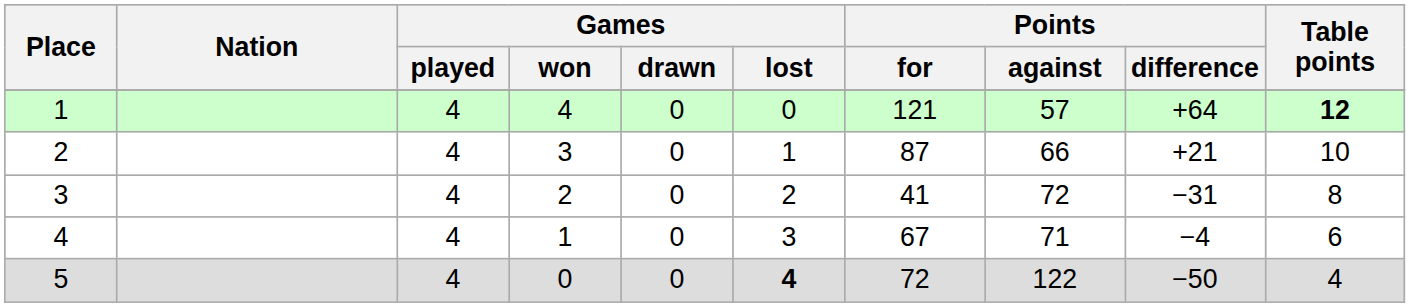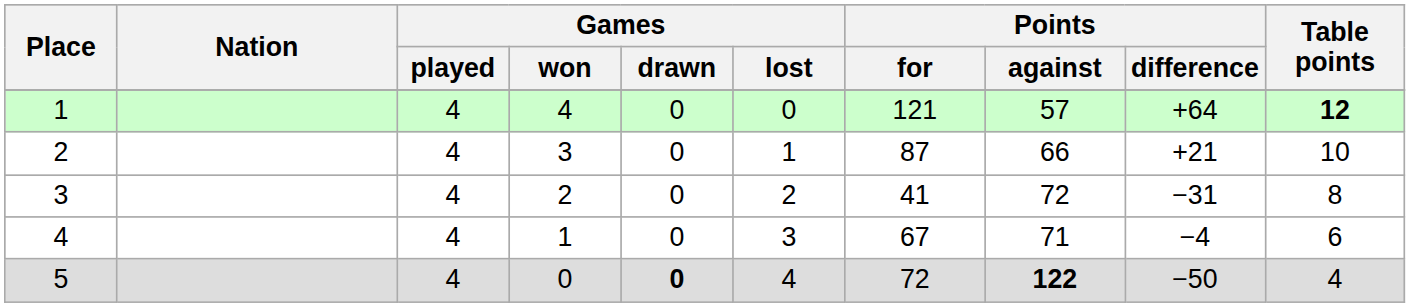(677, 279) normal -> (677, 279) bold
(789, 279) bold -> (789, 279) normal
(1055, 279) normal -> (1055, 279) bold
